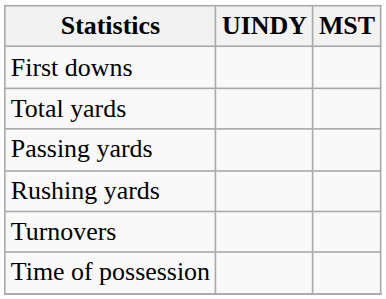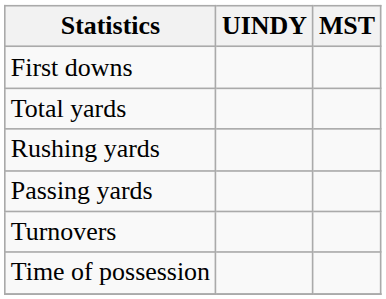rows swapped: (85, 190) <-> (82, 149)
